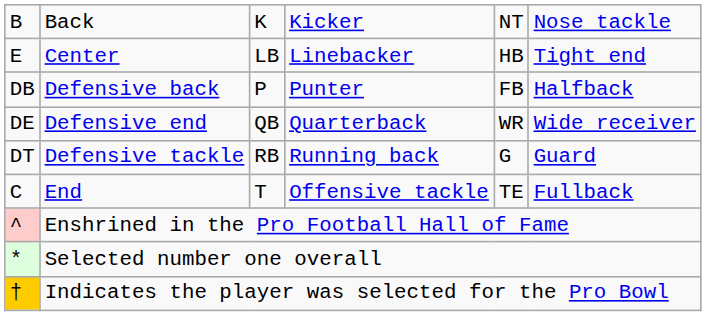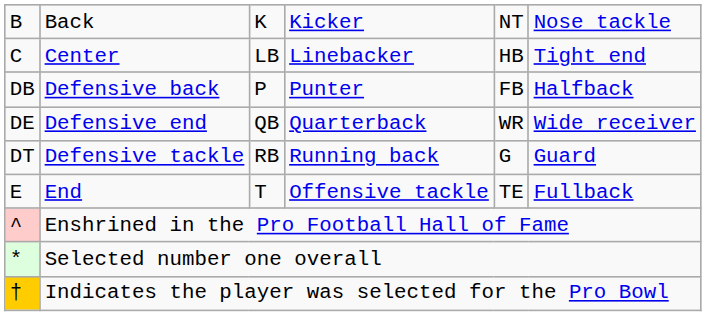(16, 56) E -> (16, 56) C
(16, 191) C -> (16, 191) E
